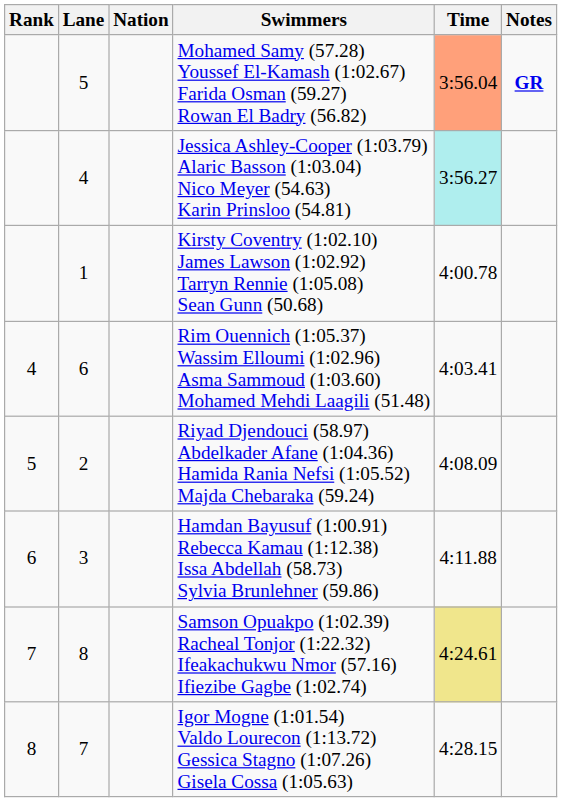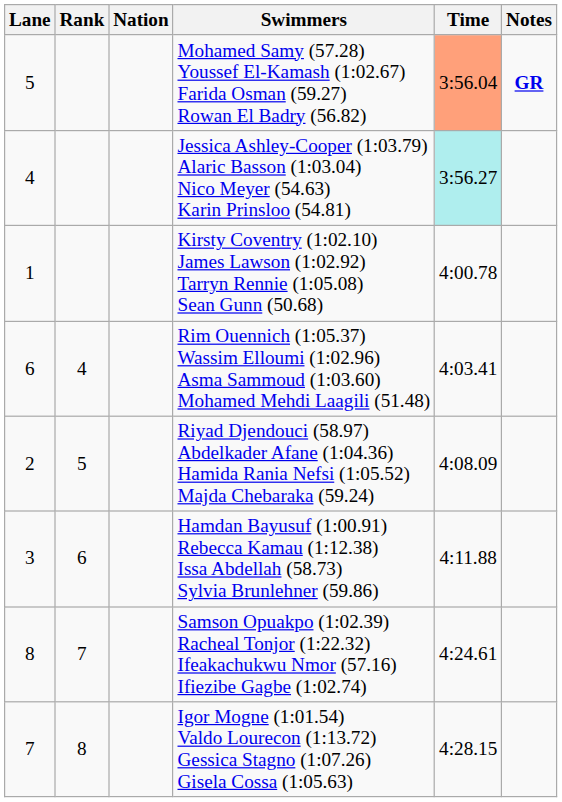columns swapped: (31, 19) <-> (84, 19)
(468, 654) khaki background -> (468, 654) no background
